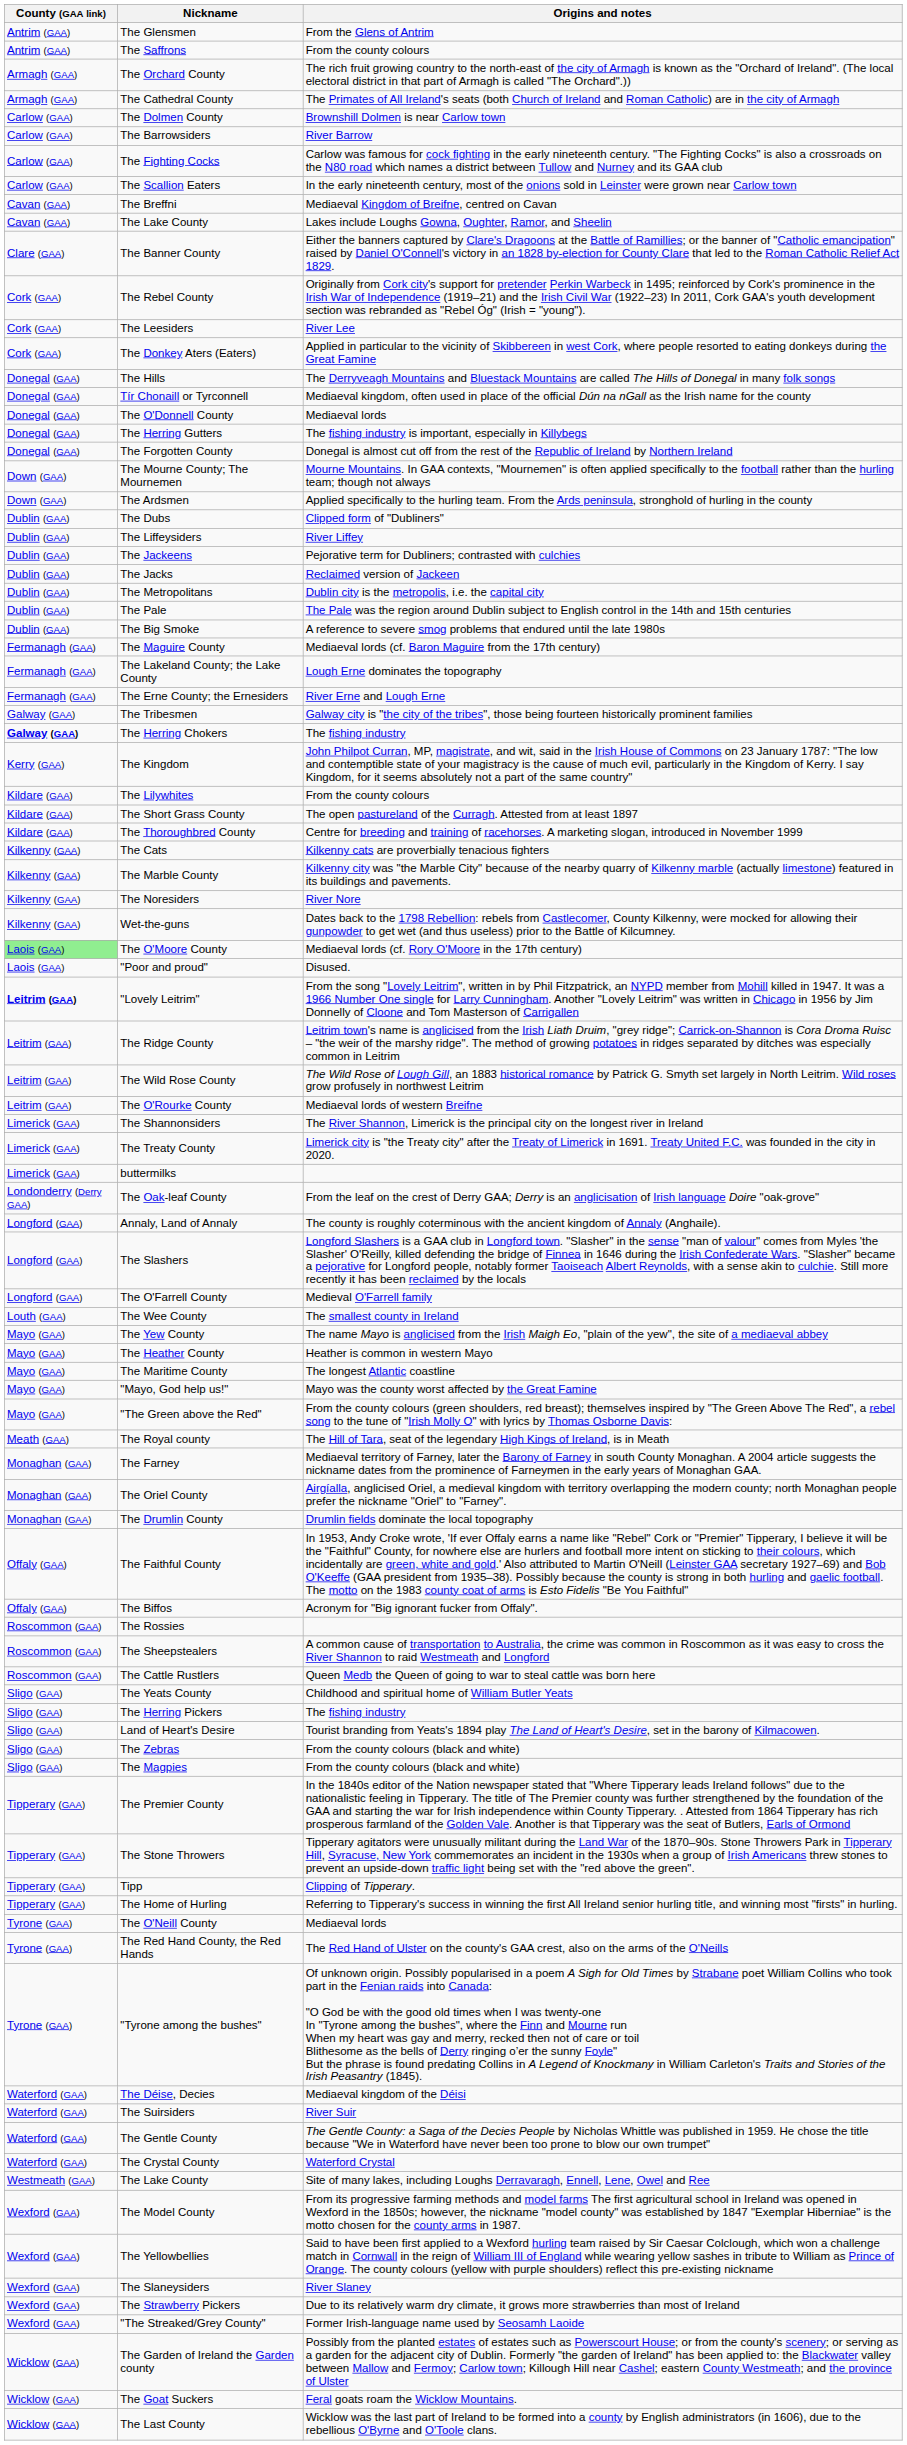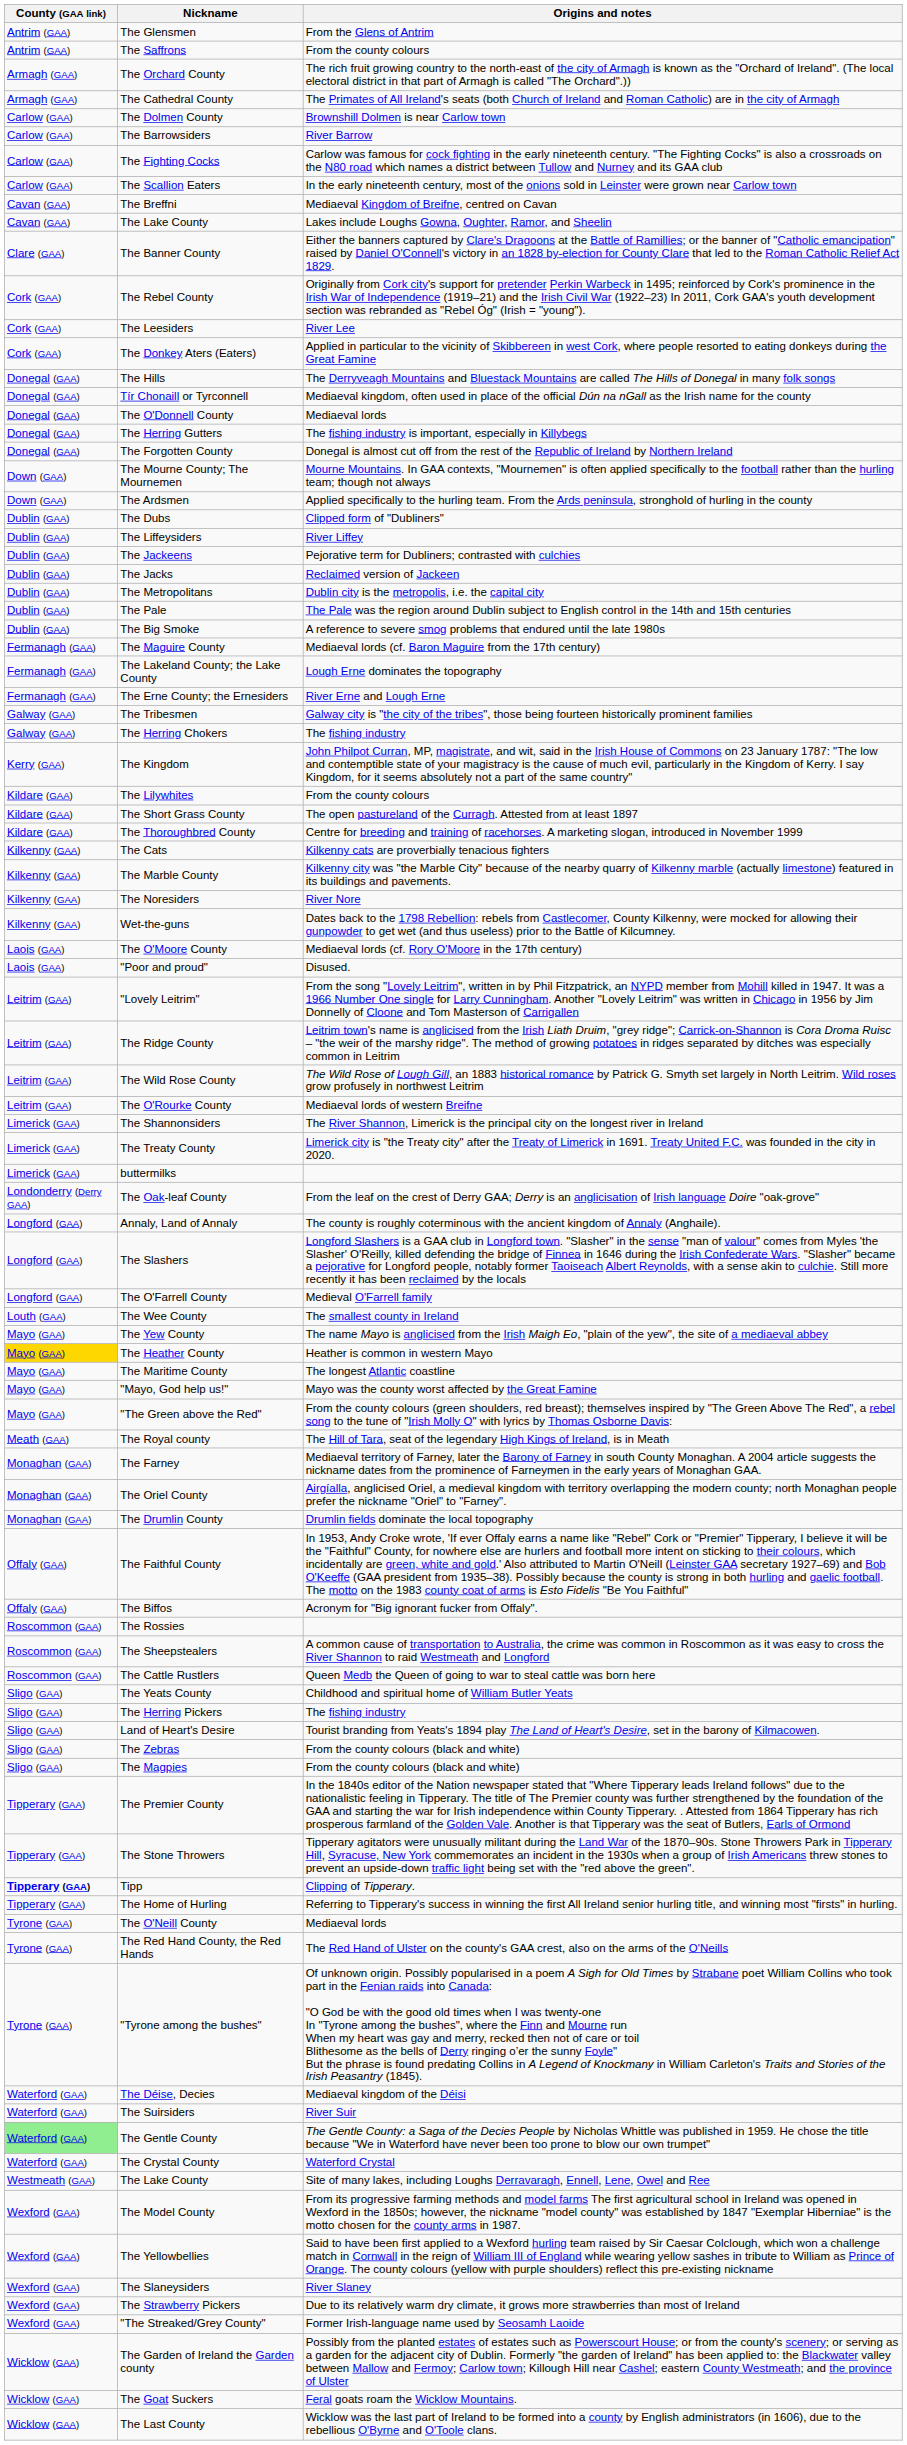(43, 733) bold -> (41, 733) normal
(36, 949) lightgreen background -> (36, 949) no background
(42, 998) bold -> (39, 998) normal
(36, 1353) no background -> (36, 1353) gold background
(46, 1886) normal -> (49, 1886) bold
(47, 2137) no background -> (47, 2137) lightgreen background
